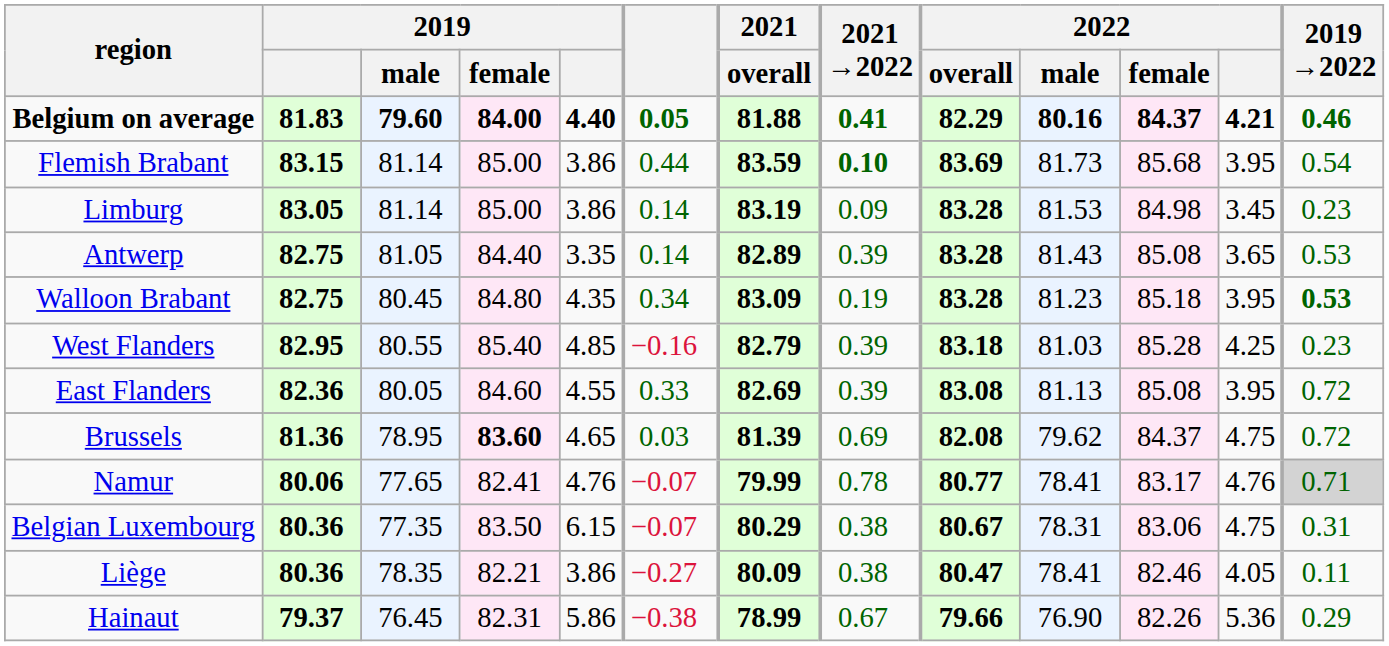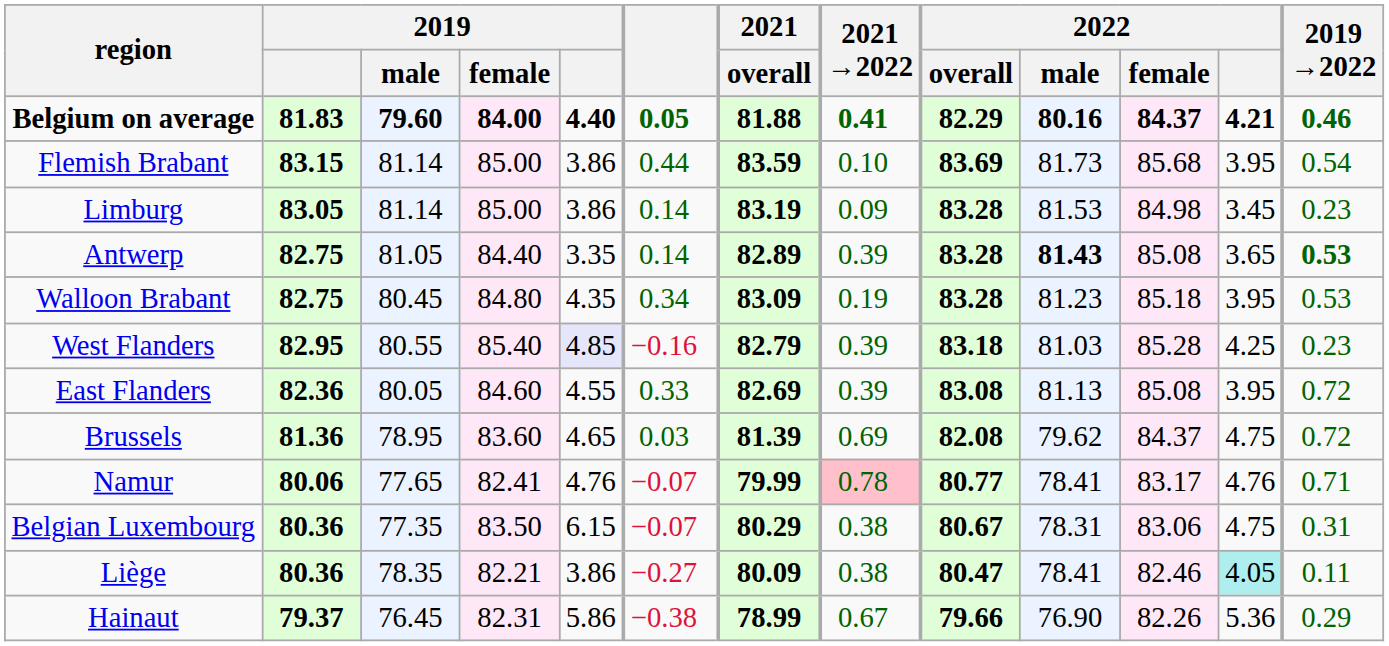(863, 163) bold -> (863, 163) normal
(1070, 254) normal -> (1070, 254) bold
(1326, 254) normal -> (1326, 254) bold
(1326, 299) bold -> (1326, 299) normal
(591, 345) no background -> (591, 345) lavender background
(510, 436) bold -> (510, 436) normal
(863, 481) no background -> (863, 481) pink background
(1326, 481) lightgrey background -> (1326, 481) no background
(1250, 572) no background -> (1250, 572) paleturquoise background
